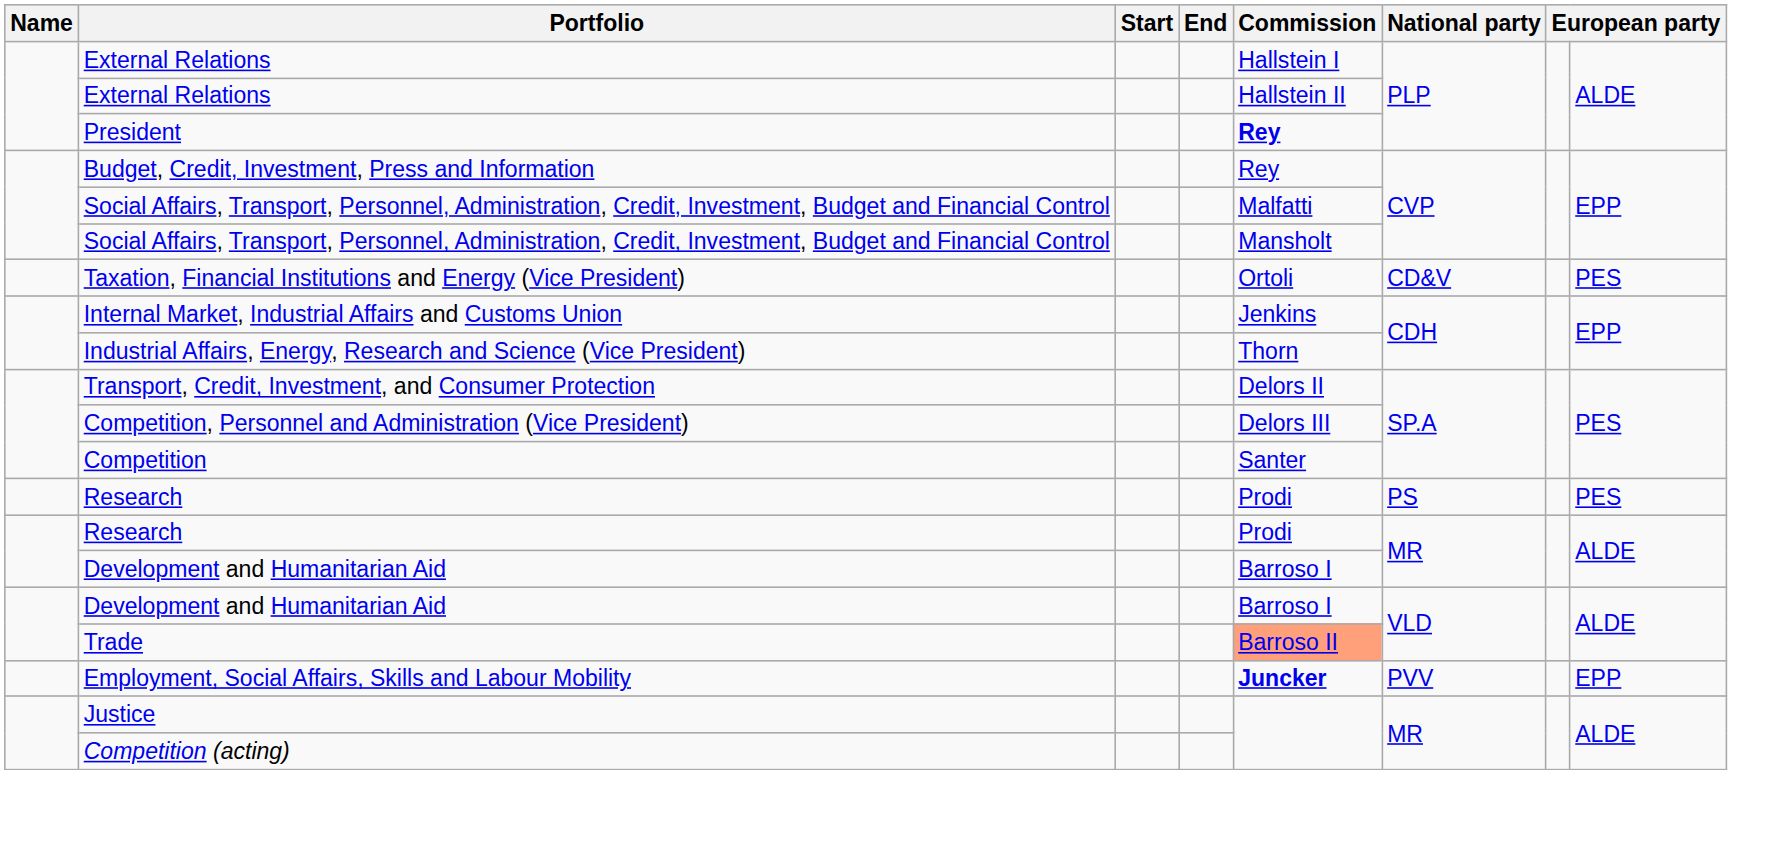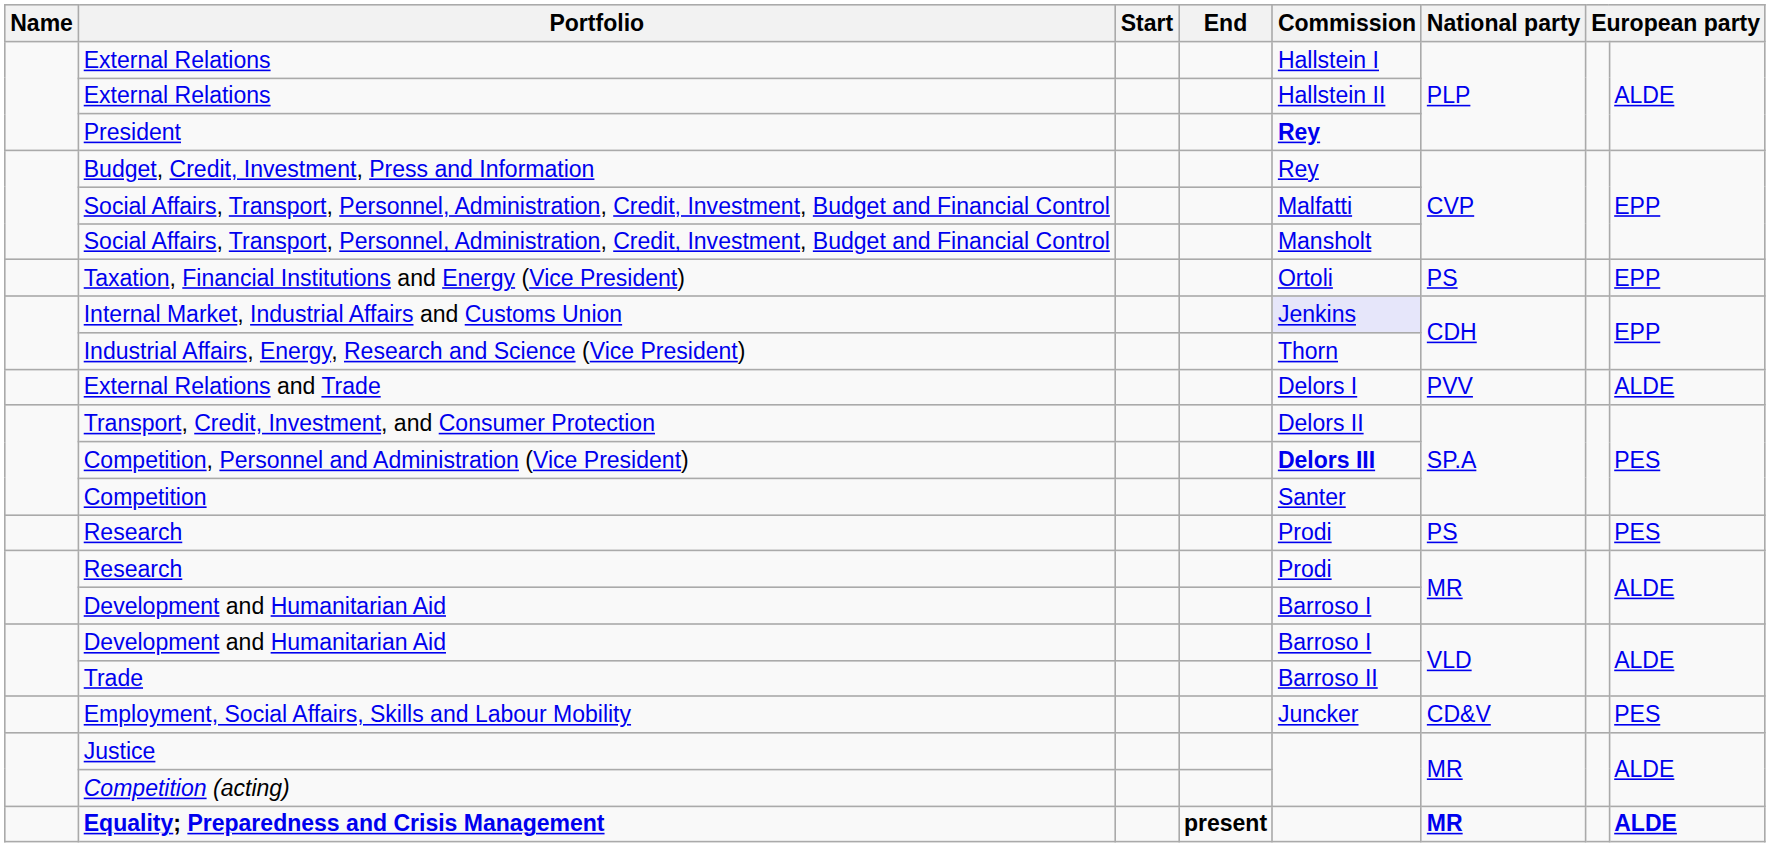(1419, 278) CD&V -> (1442, 278) PS
(1598, 278) PES -> (1637, 278) EPP
(1277, 315) no background -> (1317, 315) lavender background
+ row: (232, 387)
(1284, 424) normal -> (1326, 460) bold
(1288, 642) lightsalmon background -> (1328, 679) no background
(1282, 679) bold -> (1318, 715) normal
(1410, 679) PVV -> (1459, 715) CD&V
(1598, 679) EPP -> (1637, 715) PES
+ row: (344, 824)
